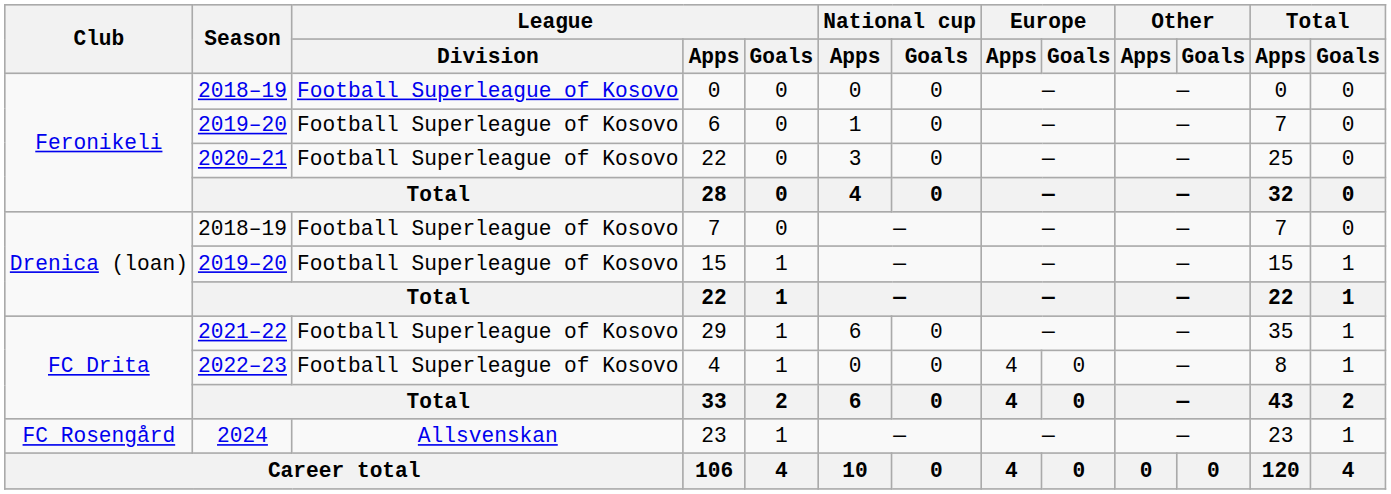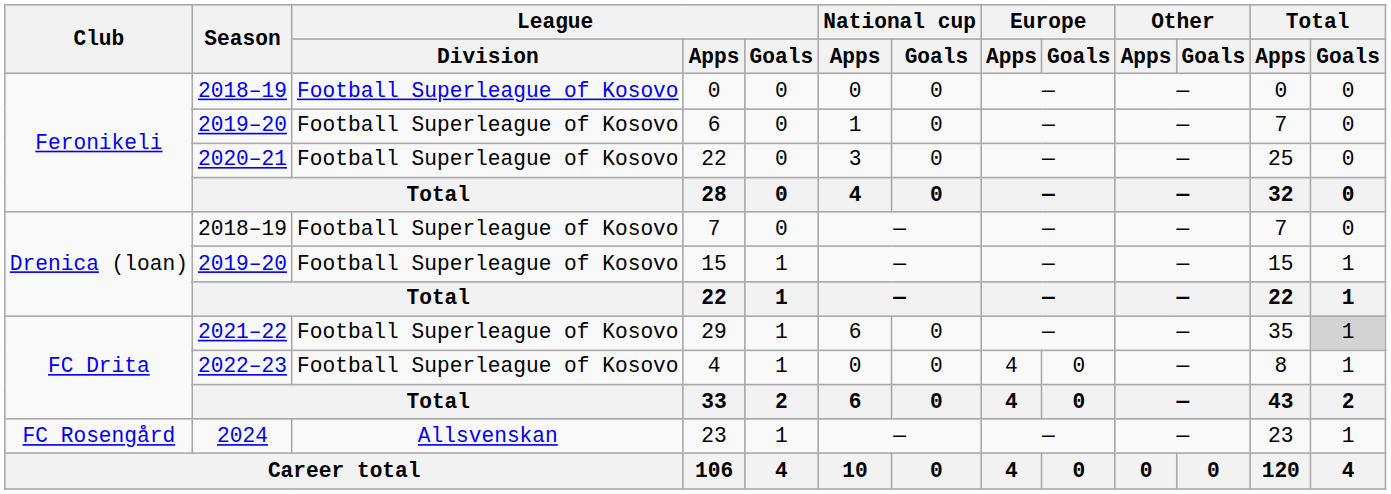(1348, 333) no background -> (1348, 333) lightgrey background
